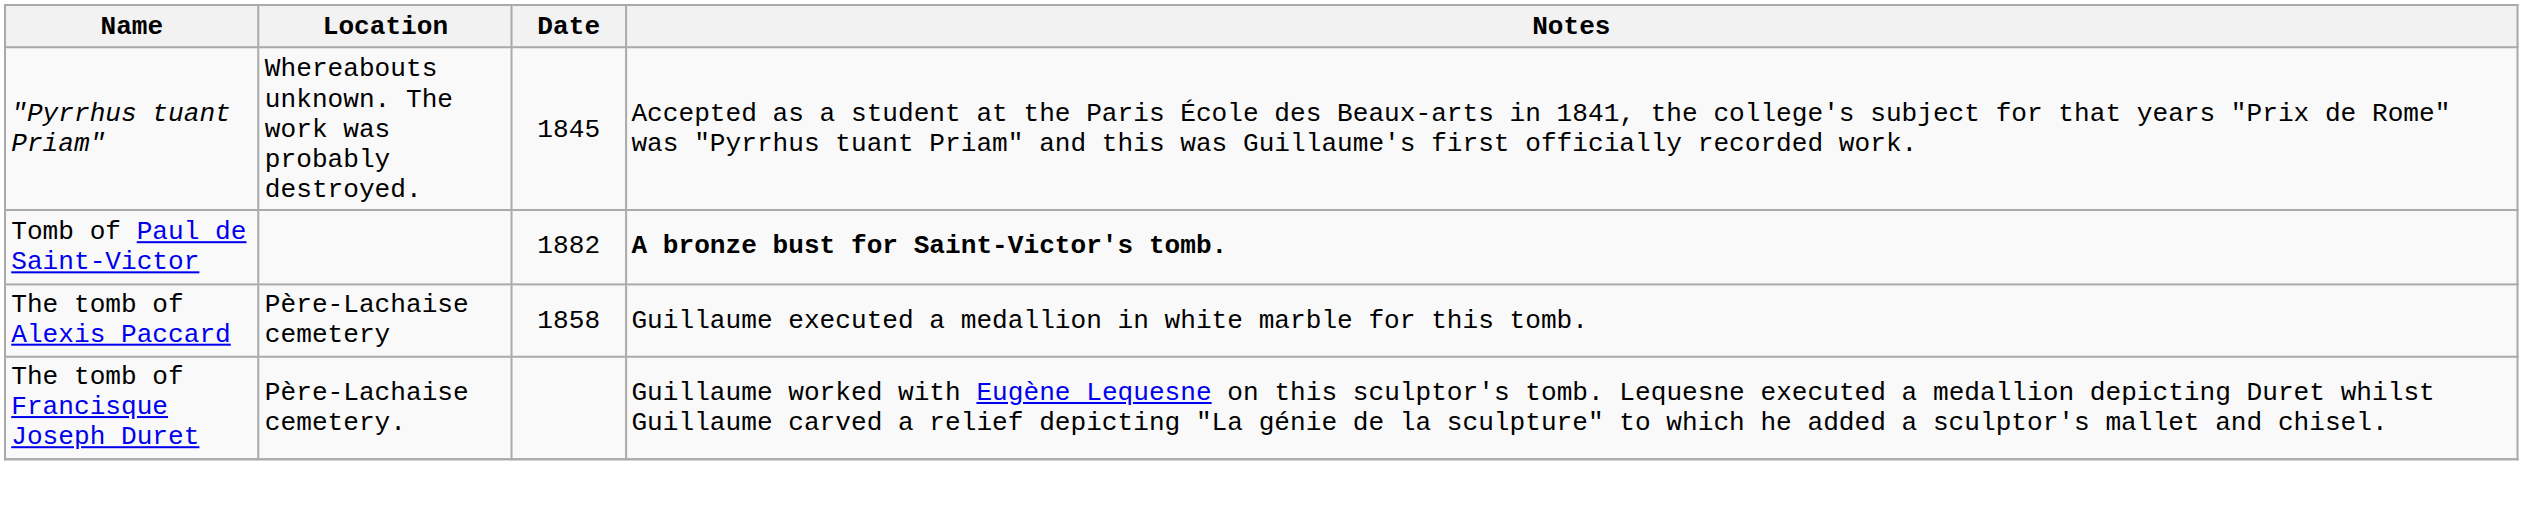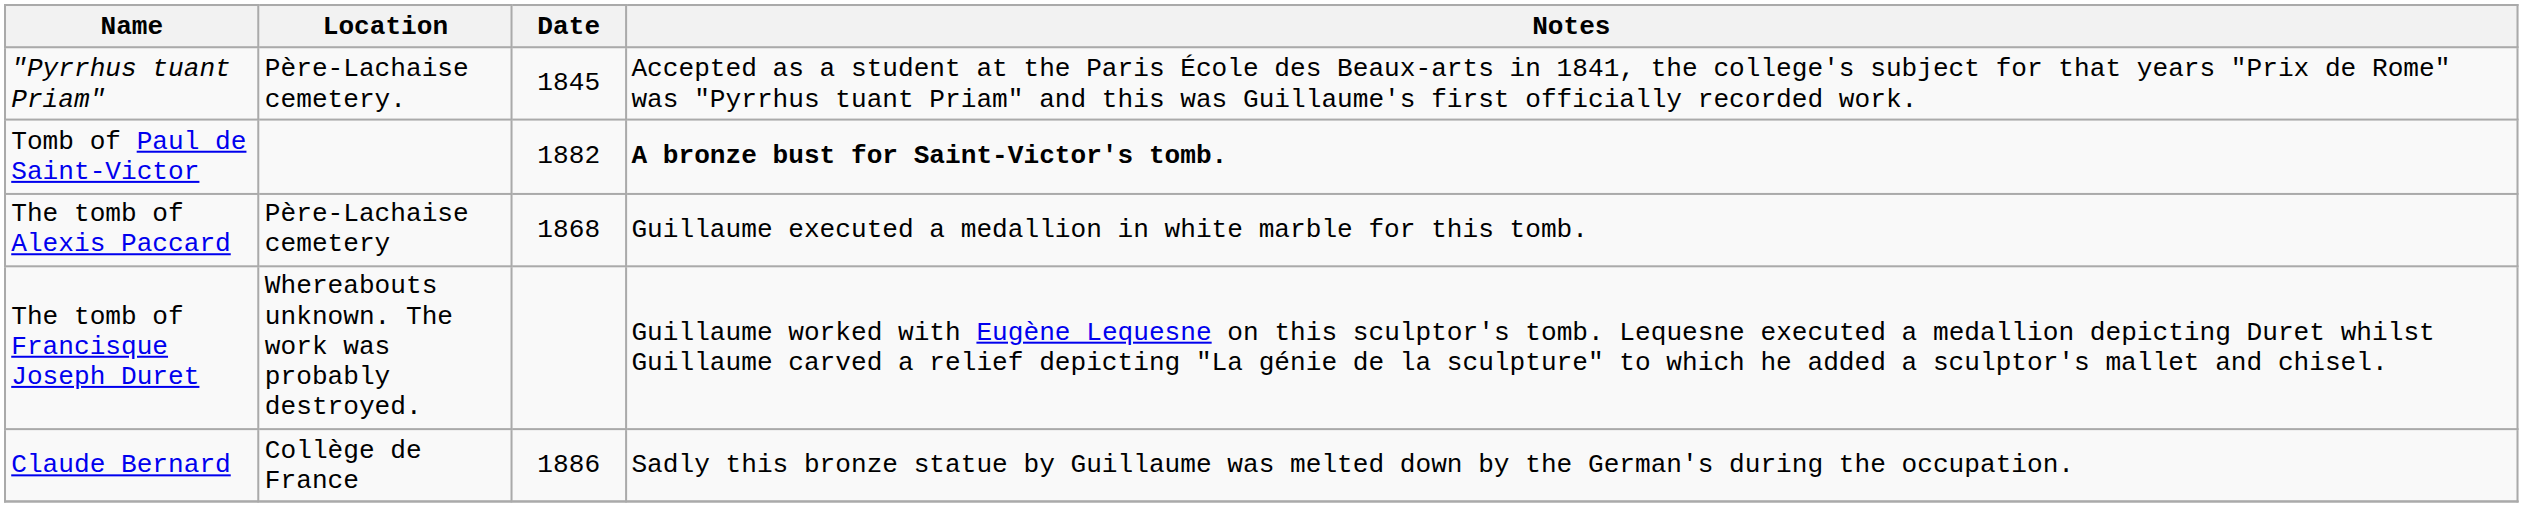(359, 129) Whereabouts unknown. The work was probably destroyed. -> (367, 84) Père-Lachaise cemetery.
(569, 320) 1858 -> (569, 229) 1868
(367, 408) Père-Lachaise cemetery. -> (359, 347) Whereabouts unknown. The work was probably destroyed.
+ row: (121, 465)
